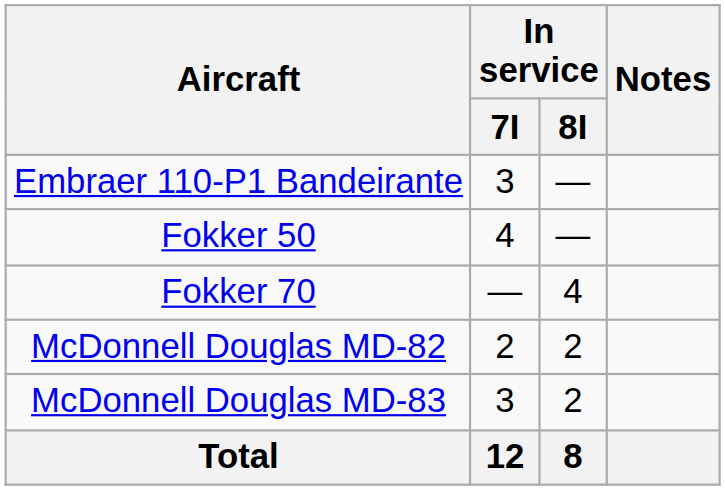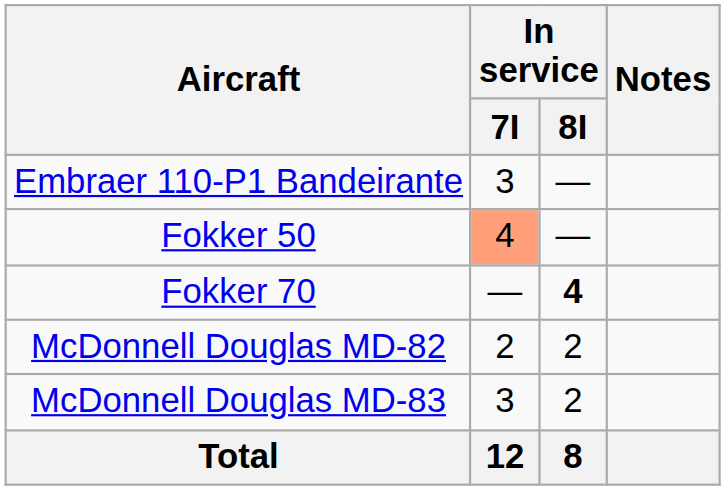(505, 236) no background -> (505, 236) lightsalmon background
(573, 291) normal -> (573, 291) bold
